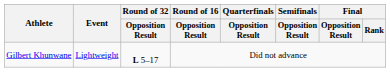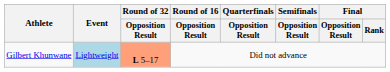(97, 55) no background -> (97, 55) lightblue background
(146, 60) no background -> (146, 60) lightsalmon background
